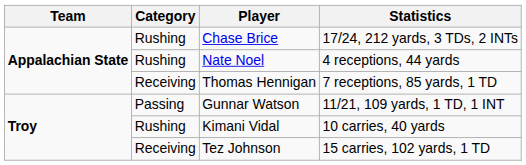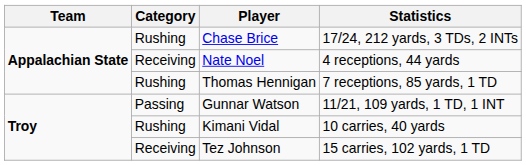(160, 60) Rushing -> (165, 60) Receiving
(165, 82) Receiving -> (160, 82) Rushing
